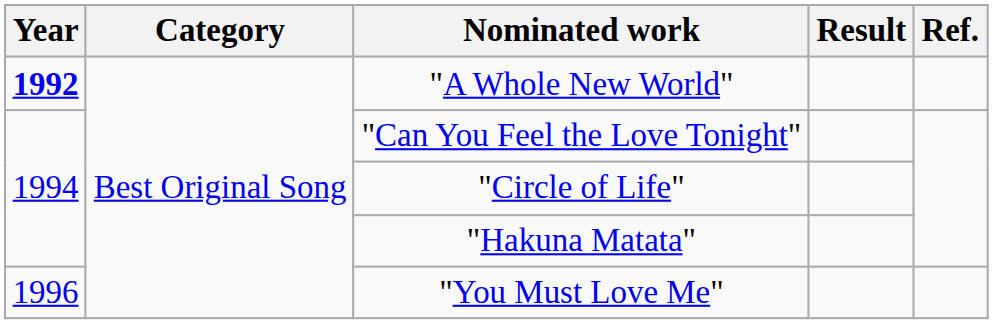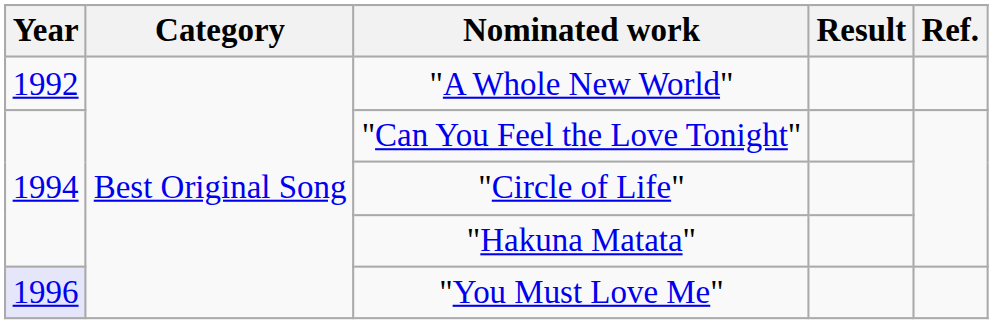(46, 82) bold -> (46, 82) normal
(46, 291) no background -> (46, 291) lavender background
